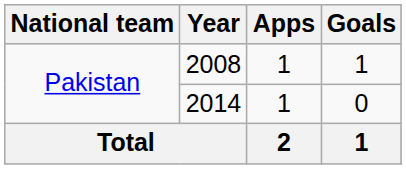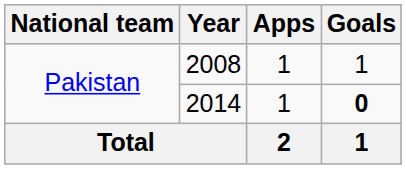(361, 103) normal -> (361, 103) bold
